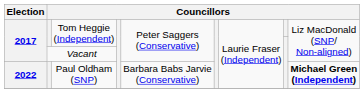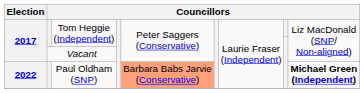(168, 75) no background -> (168, 75) lightsalmon background
